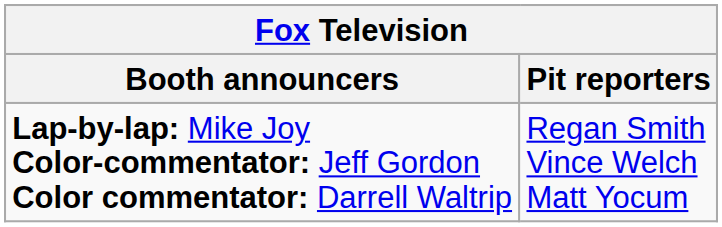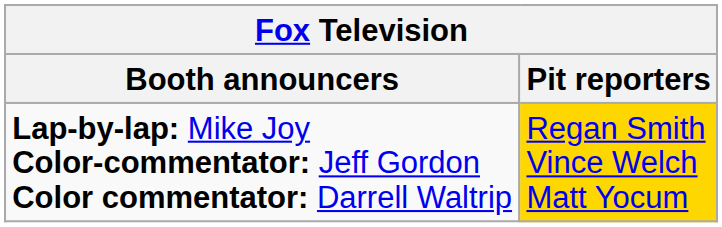(616, 163) no background -> (616, 163) gold background
